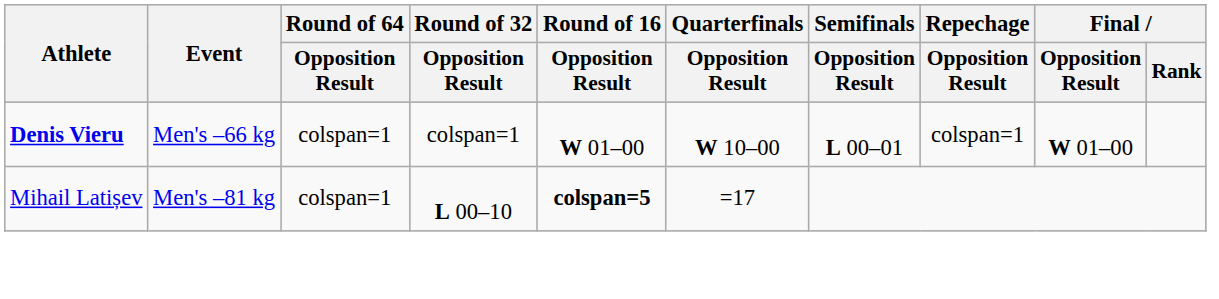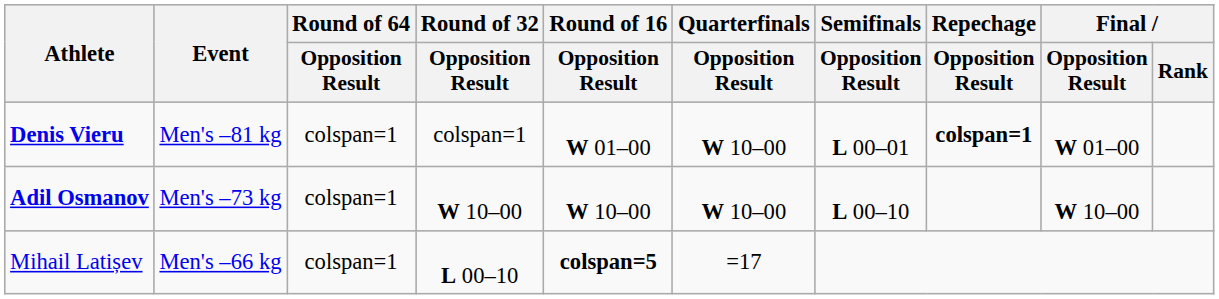(214, 134) Men's –66 kg -> (220, 134) Men's –81 kg
(977, 134) normal -> (984, 134) bold
+ row: (79, 198)
(214, 198) Men's –81 kg -> (220, 262) Men's –66 kg
